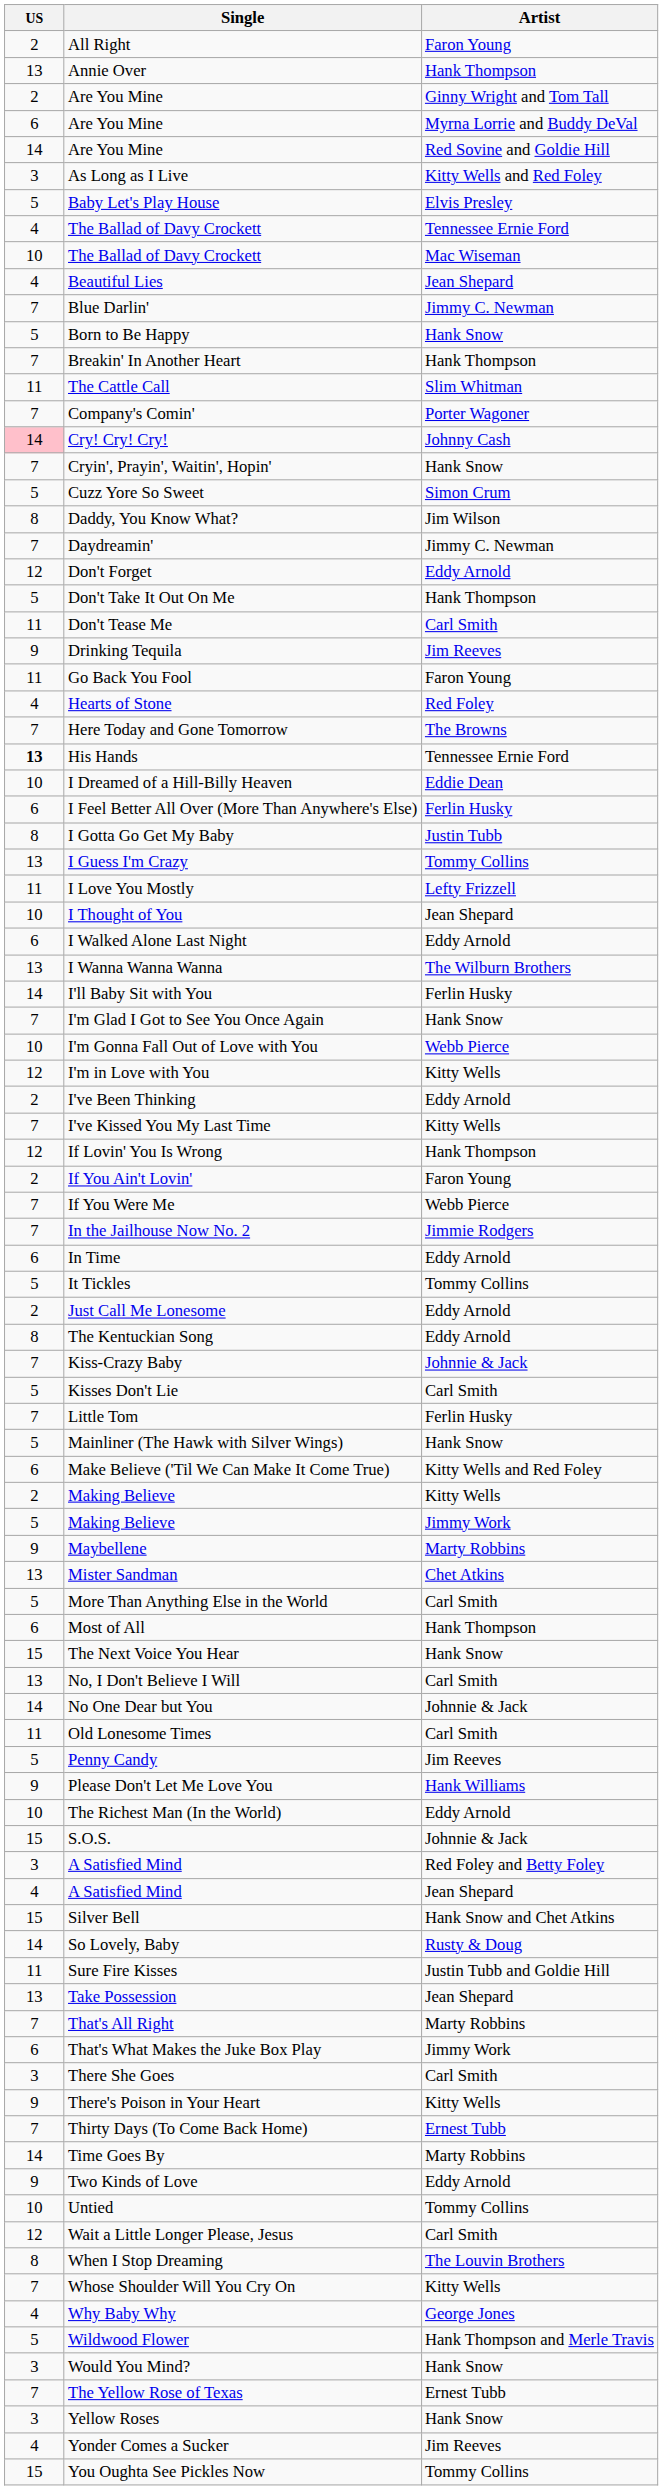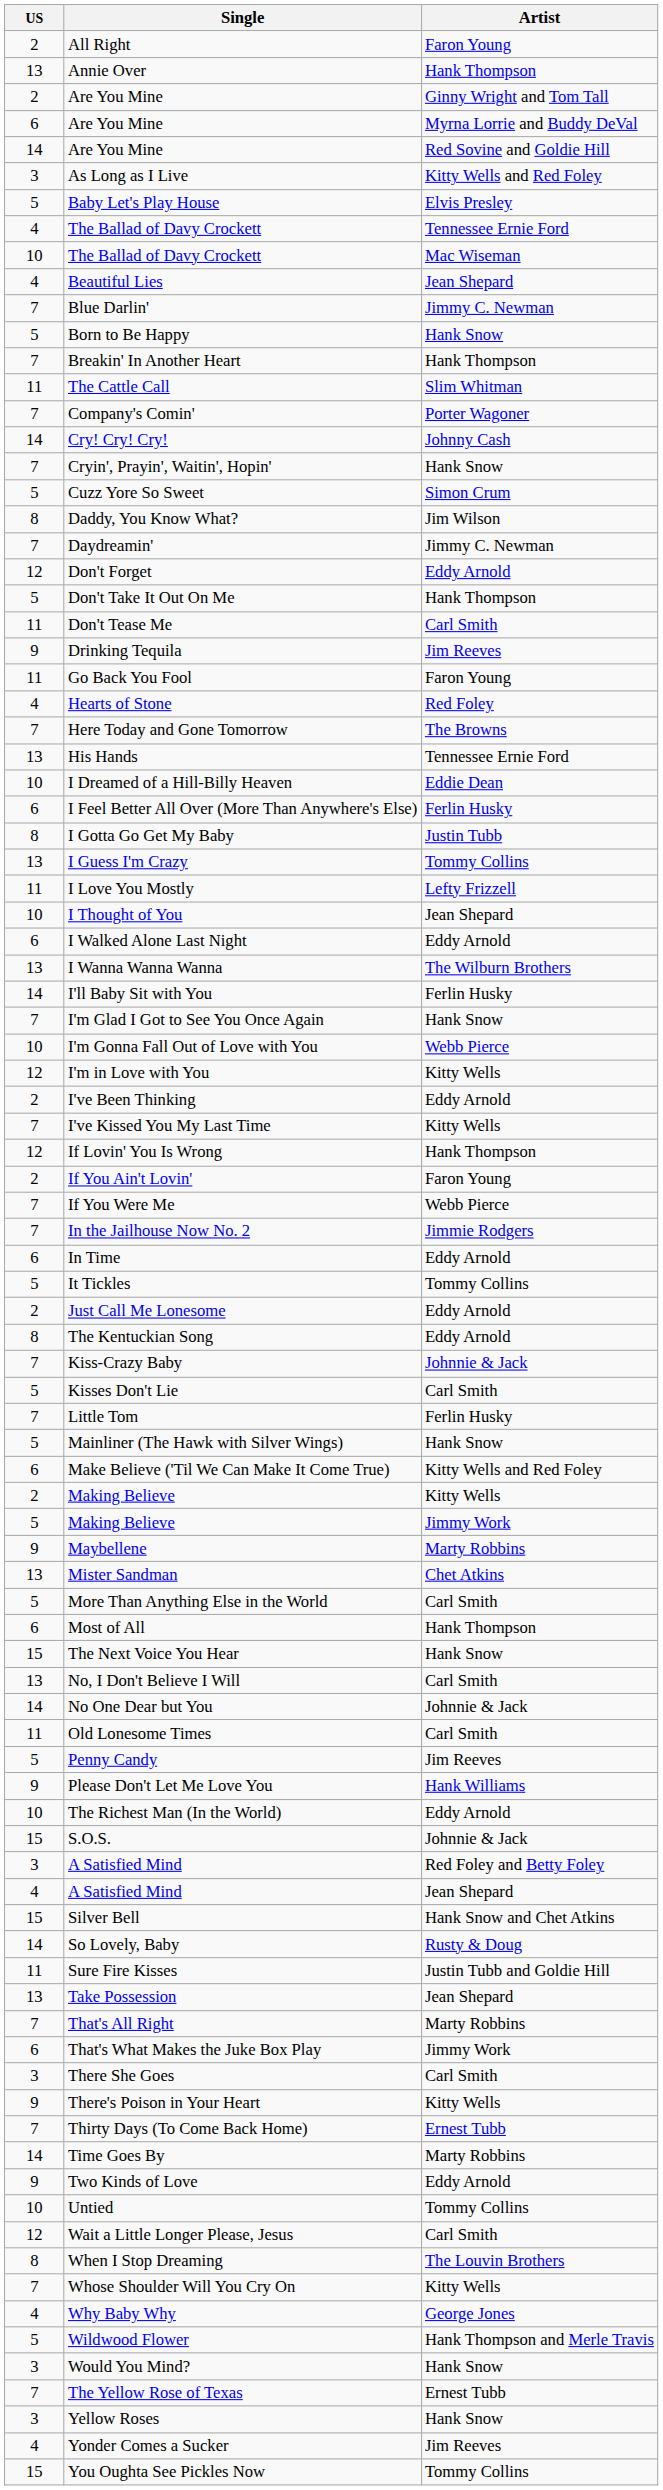(34, 439) pink background -> (34, 439) no background
(34, 756) bold -> (34, 756) normal
